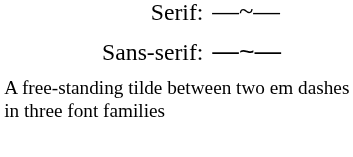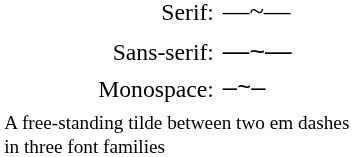+ row: (156, 88)
